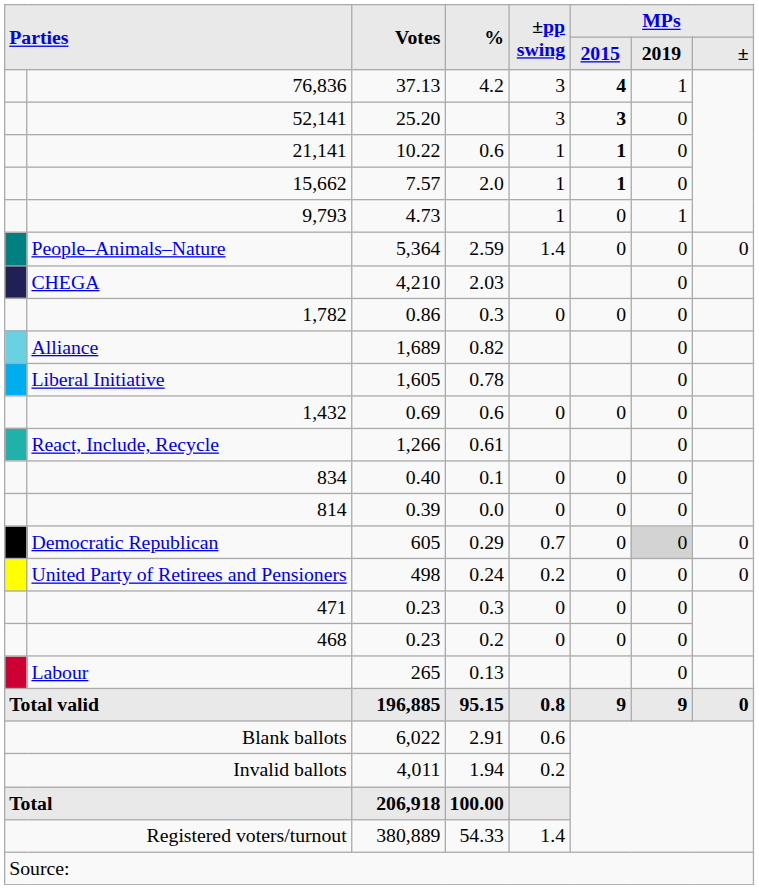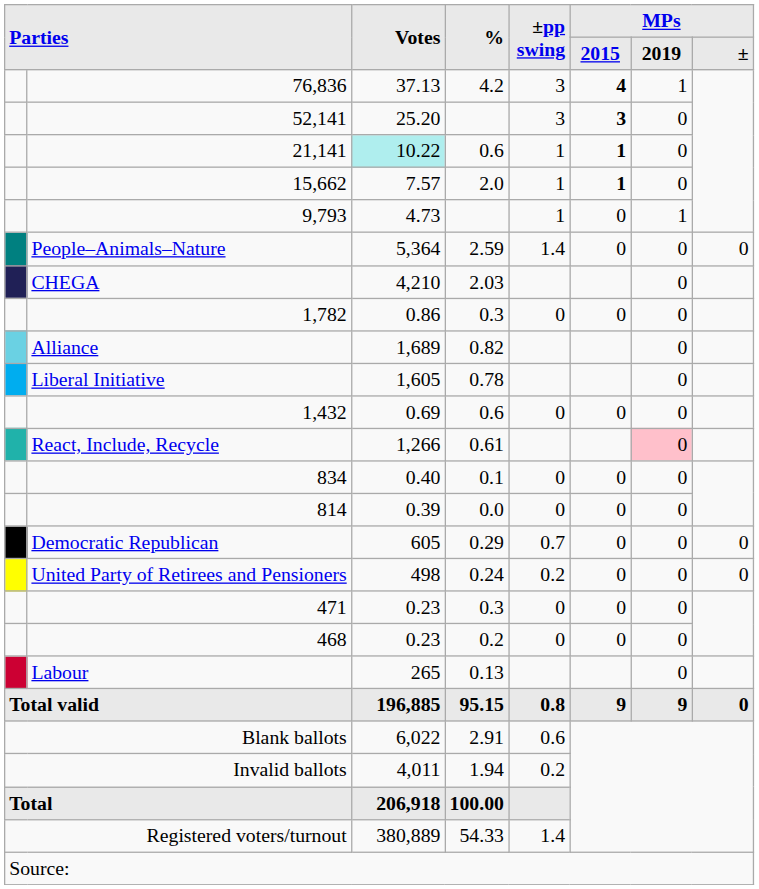(418, 151) no background -> (418, 151) paleturquoise background
(682, 444) no background -> (682, 444) pink background
(682, 542) lightgrey background -> (682, 542) no background
